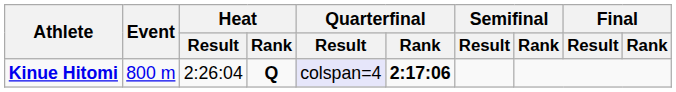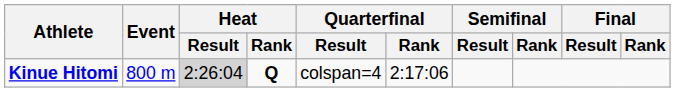(213, 73) no background -> (213, 73) lightgrey background
(341, 73) lavender background -> (341, 73) no background
(420, 73) bold -> (419, 73) normal
